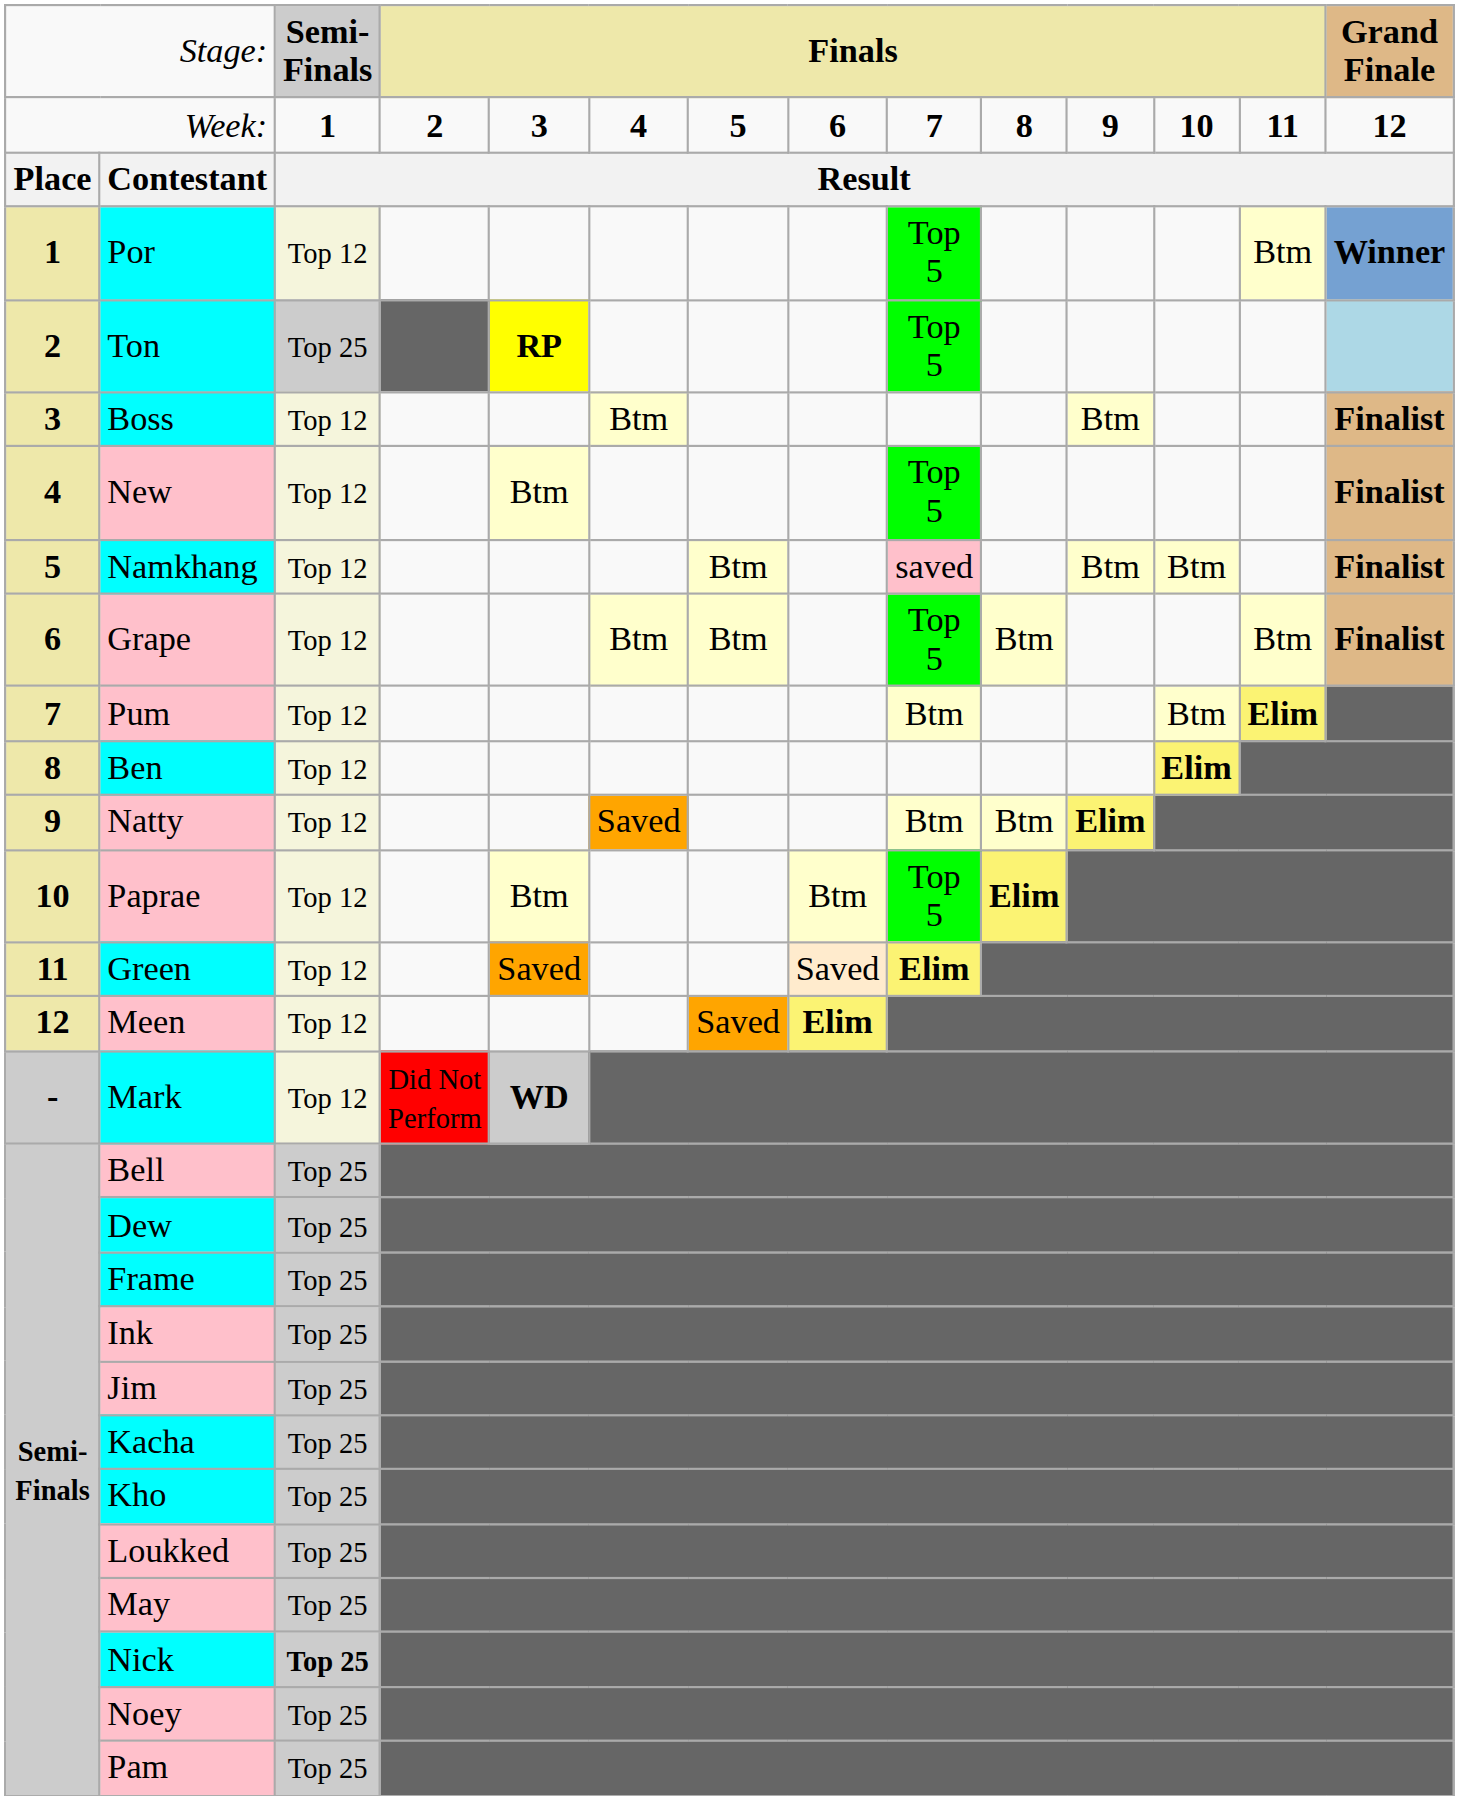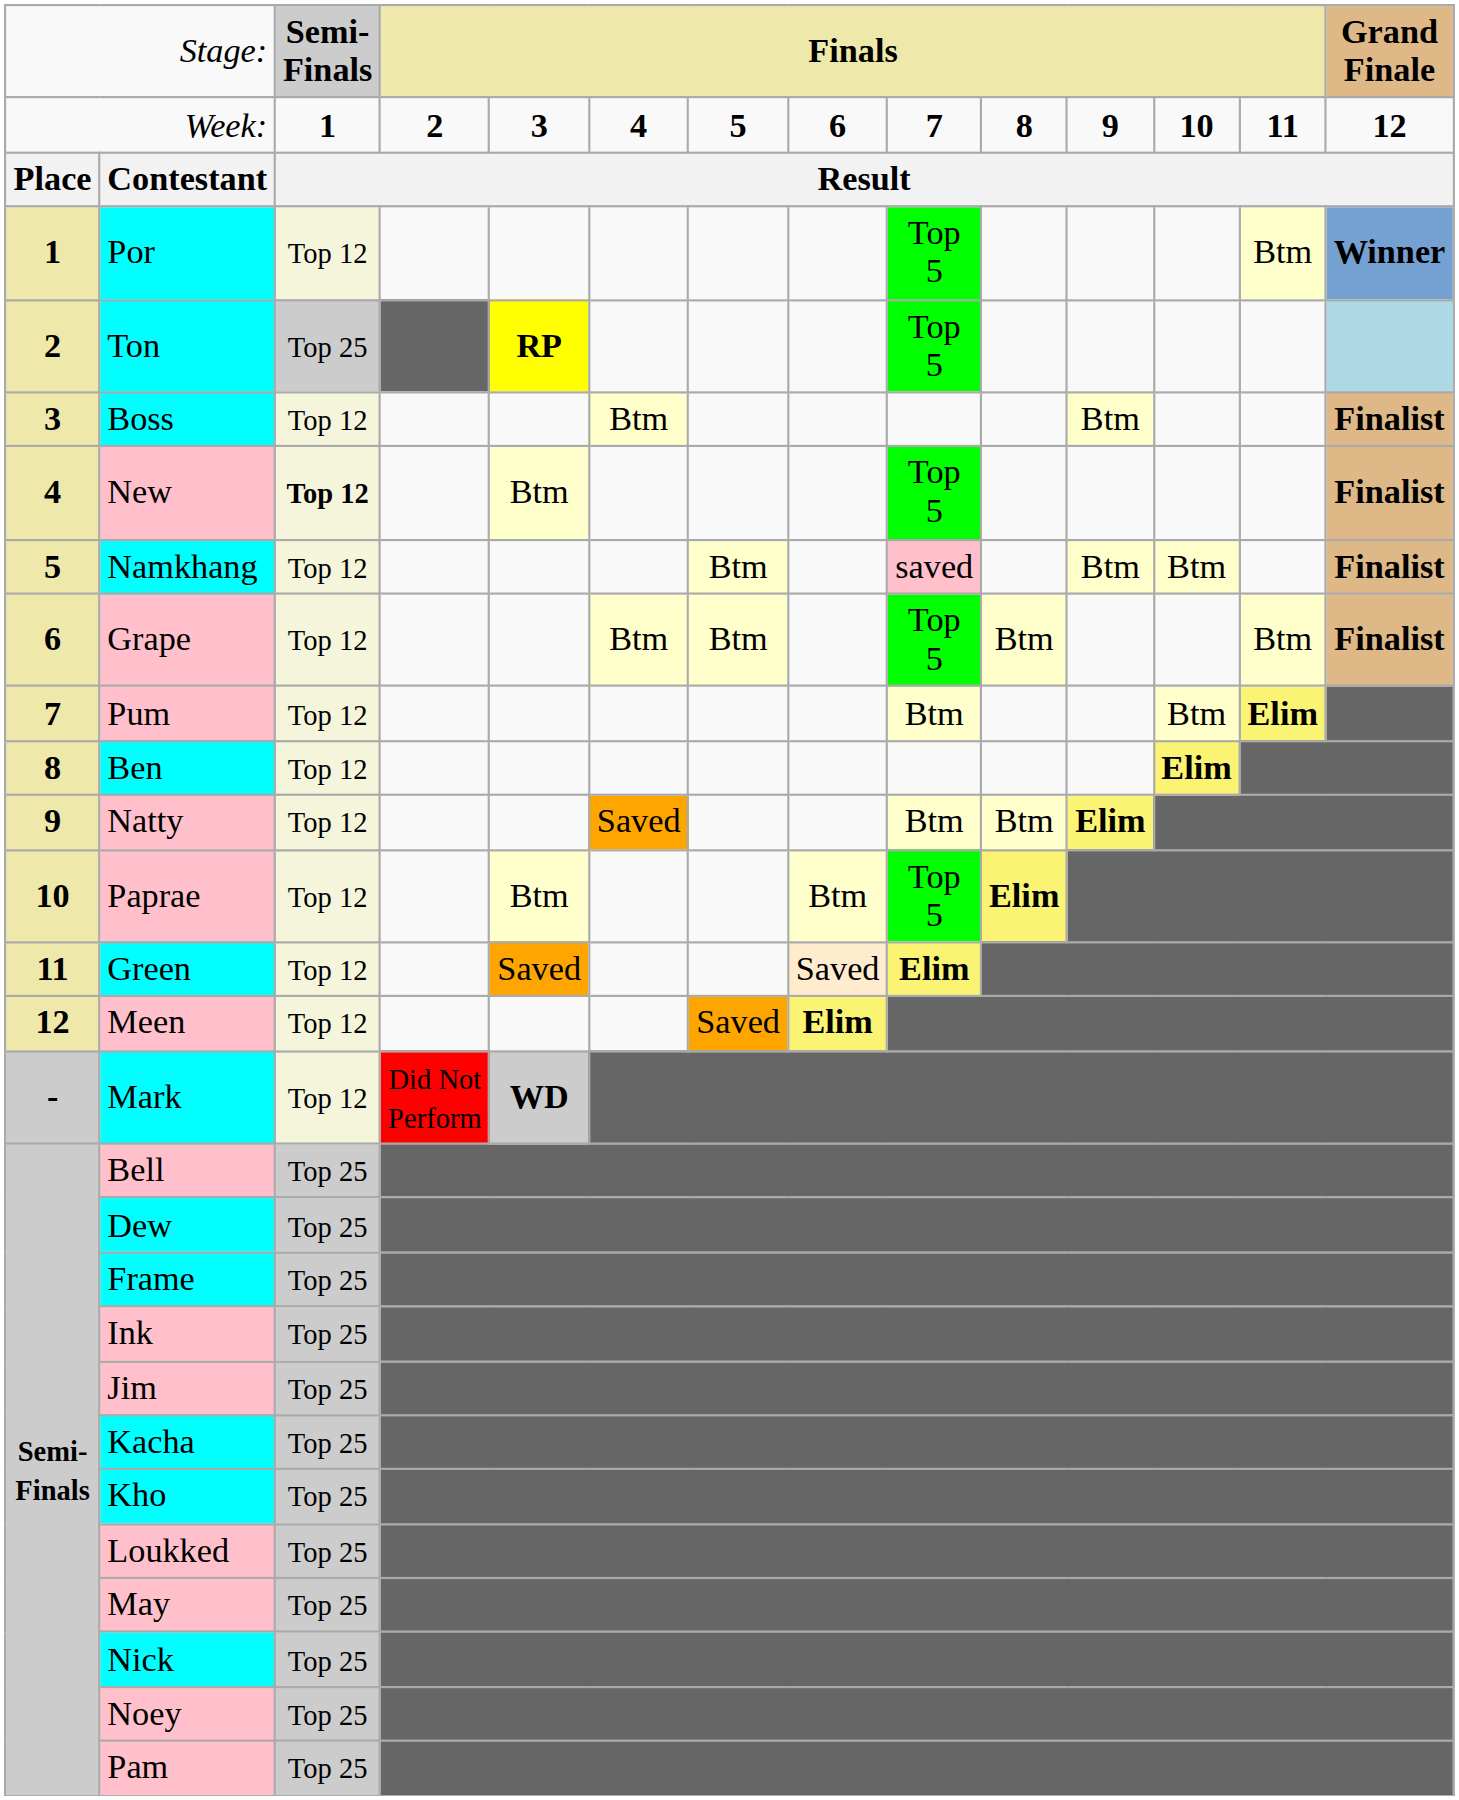(328, 494) normal -> (328, 492) bold
(328, 1658) bold -> (328, 1660) normal
